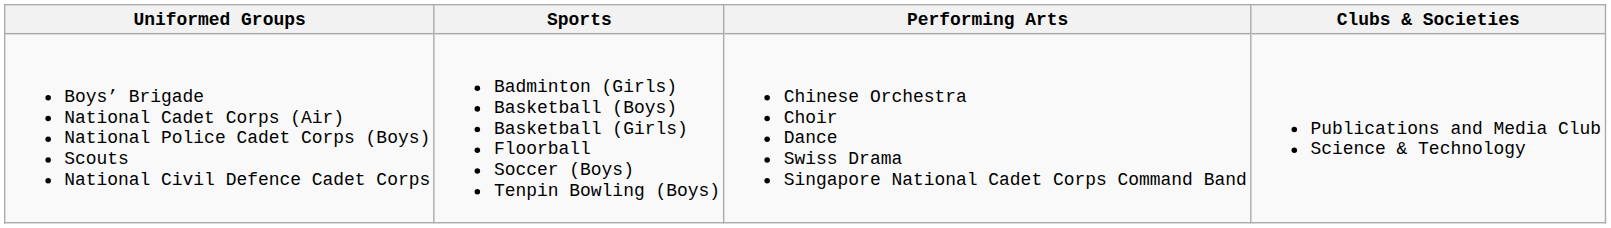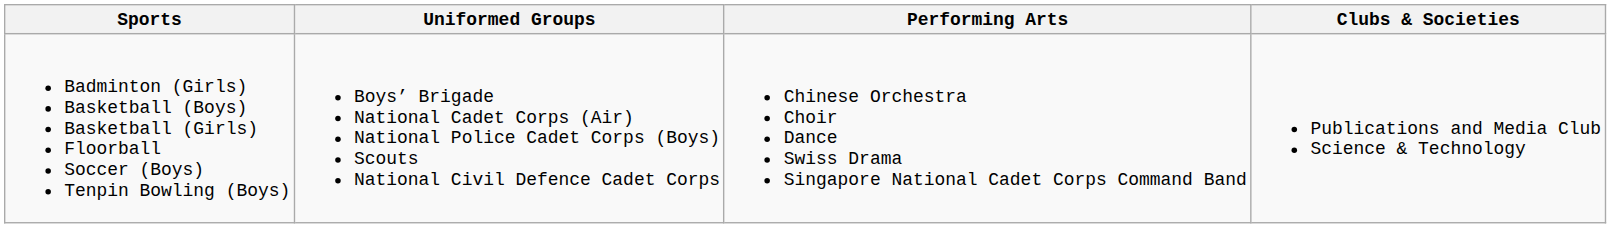columns swapped: (579, 19) <-> (220, 19)
